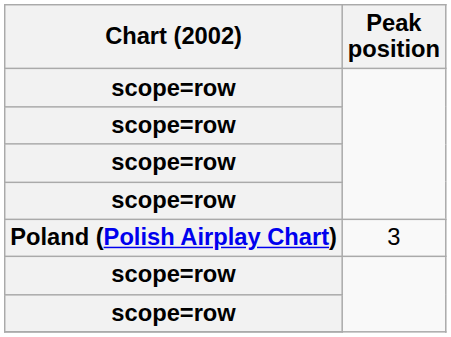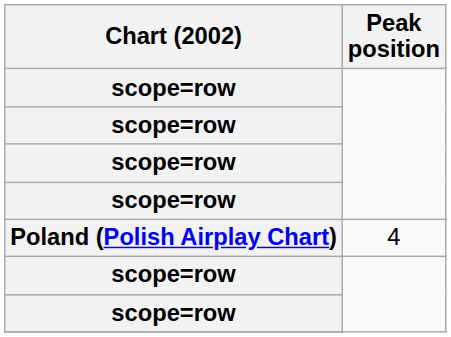(394, 237) 3 -> (394, 237) 4
